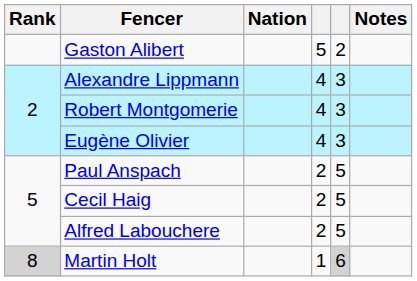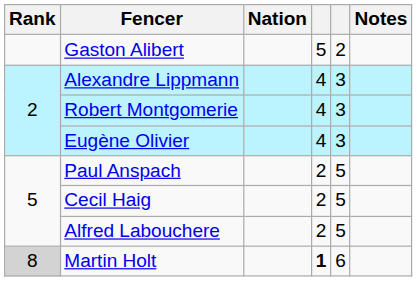(321, 261) normal -> (321, 261) bold
(340, 261) lightgrey background -> (340, 261) no background
